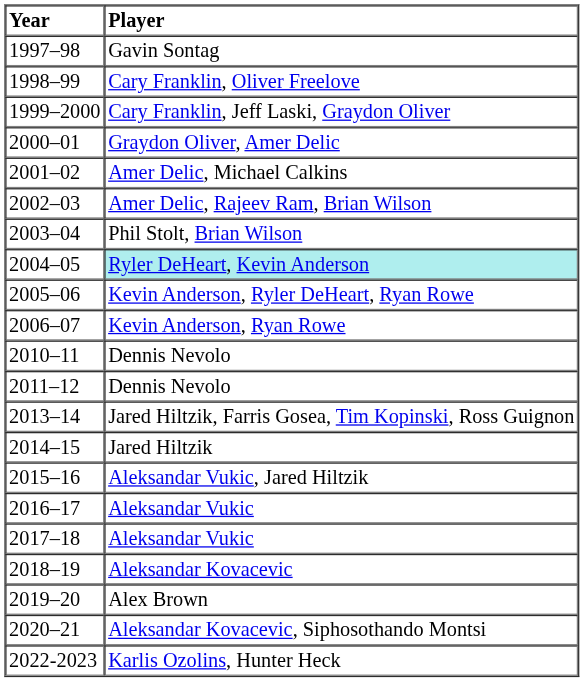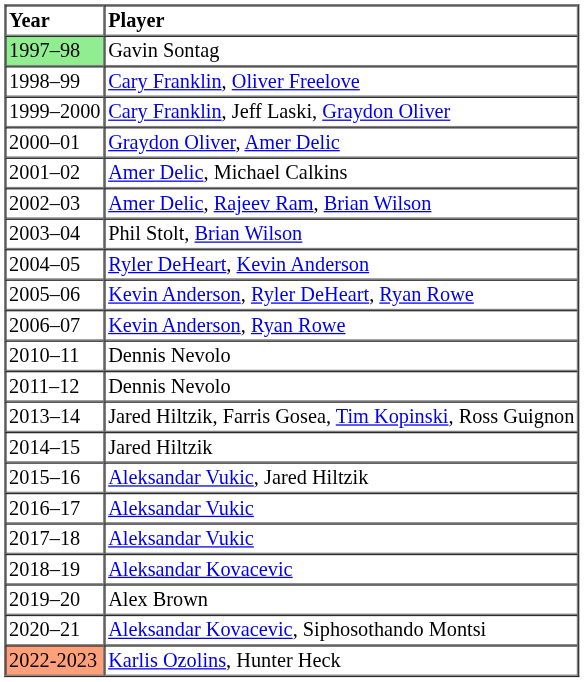(45, 50) no background -> (45, 50) lightgreen background
(239, 264) paleturquoise background -> (239, 264) no background
(53, 660) no background -> (53, 660) lightsalmon background
